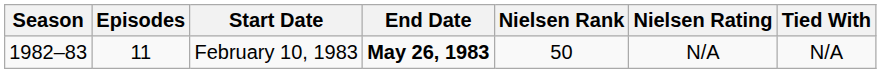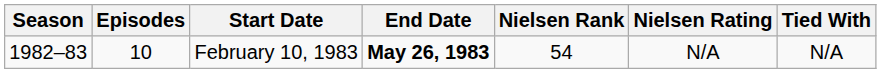(141, 52) 11 -> (141, 52) 10
(561, 52) 50 -> (561, 52) 54
